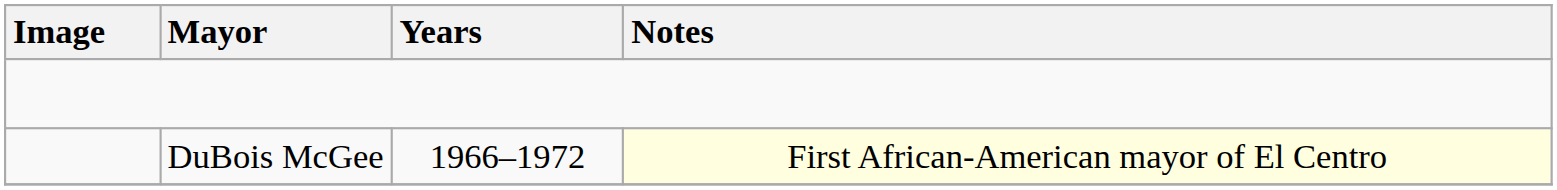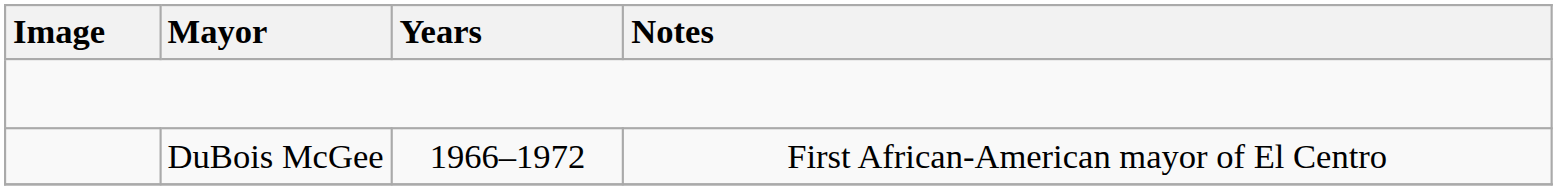(1087, 155) lightyellow background -> (1087, 155) no background
